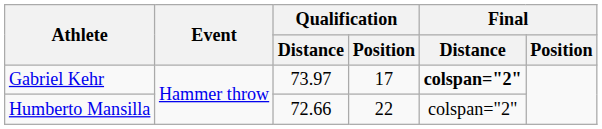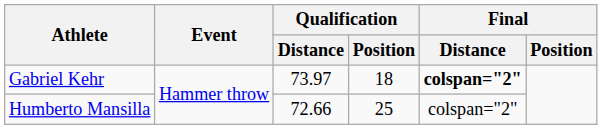(384, 79) 17 -> (384, 79) 18
(384, 109) 22 -> (384, 109) 25
